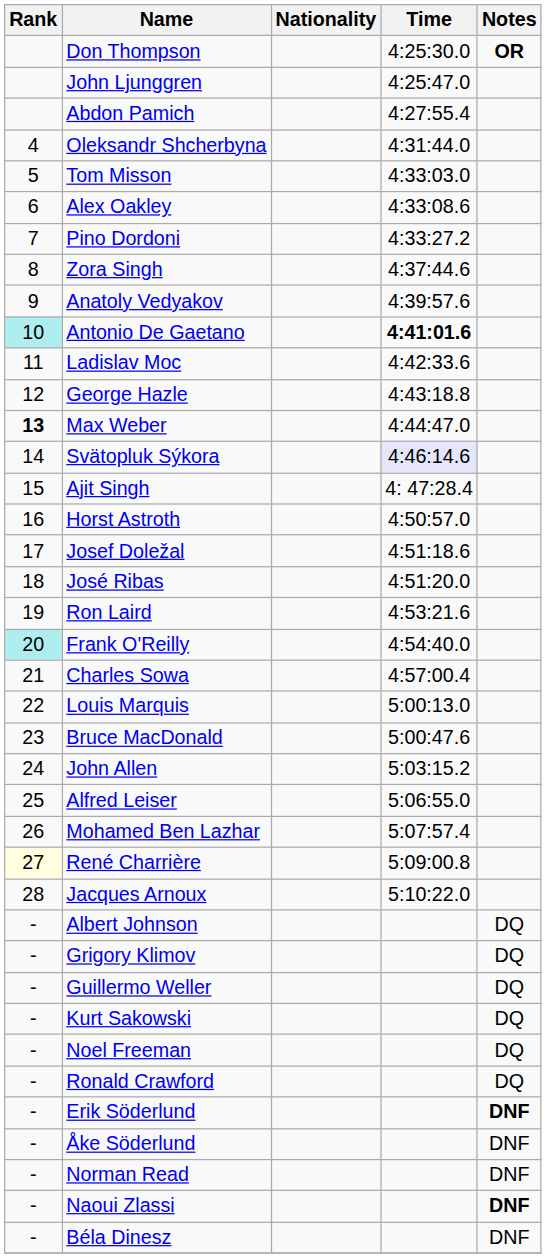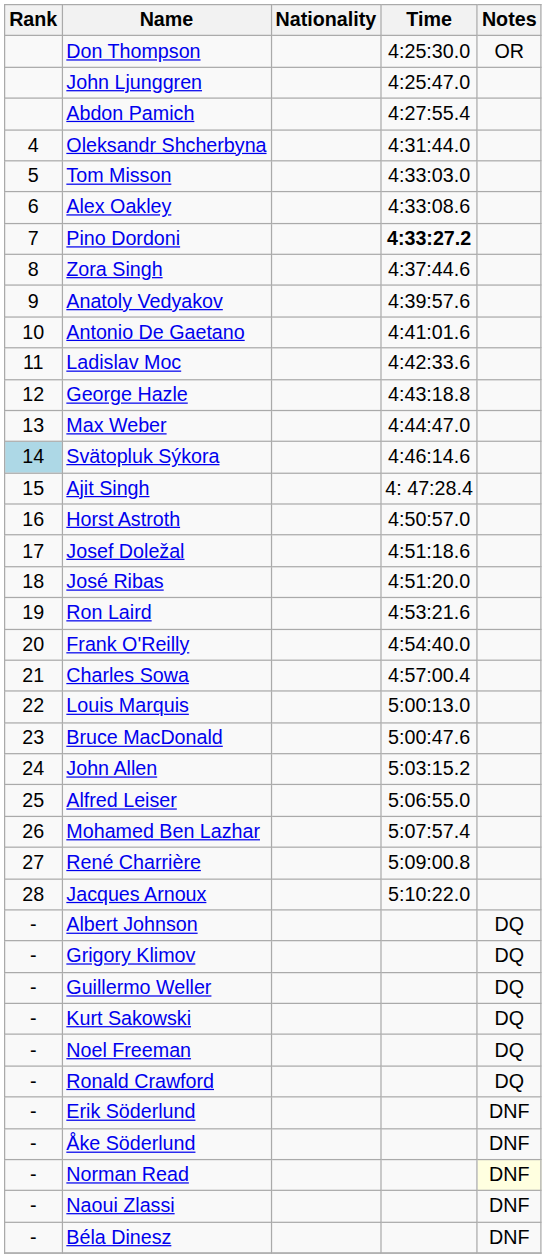(509, 51) bold -> (509, 51) normal
(429, 238) normal -> (429, 238) bold
(33, 332) paleturquoise background -> (33, 332) no background
(429, 332) bold -> (429, 332) normal
(33, 425) bold -> (33, 425) normal
(33, 457) no background -> (33, 457) lightblue background
(429, 457) lavender background -> (429, 457) no background
(33, 644) paleturquoise background -> (33, 644) no background
(33, 862) lightyellow background -> (33, 862) no background
(509, 1112) bold -> (509, 1112) normal
(509, 1174) no background -> (509, 1174) lightyellow background
(509, 1206) bold -> (509, 1206) normal
